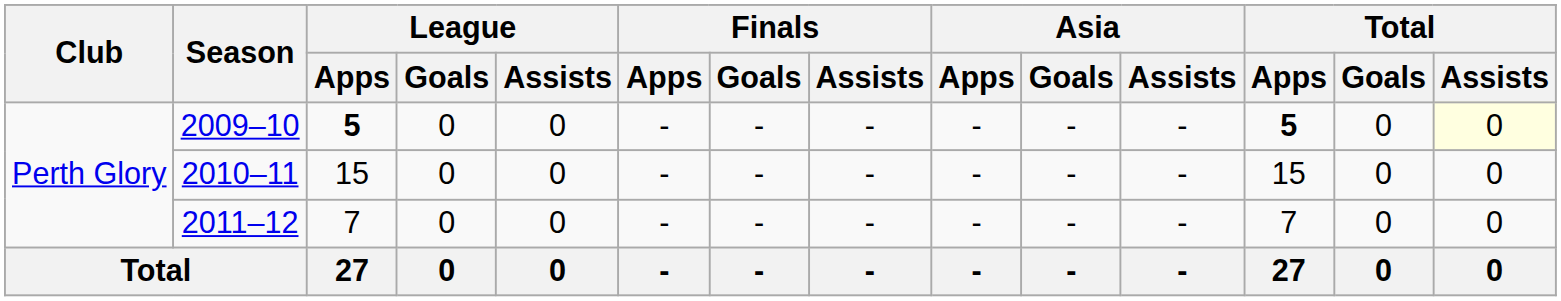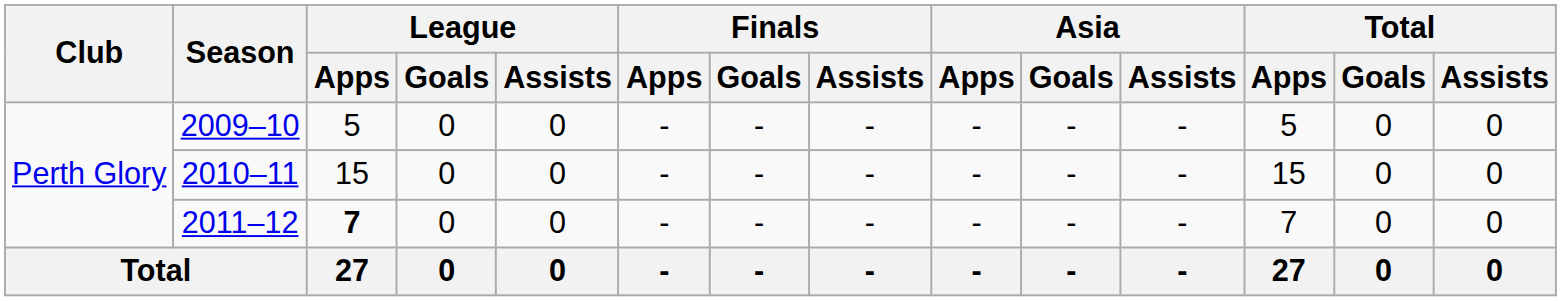(352, 125) bold -> (352, 125) normal
(1289, 125) bold -> (1289, 125) normal
(1495, 125) lightyellow background -> (1495, 125) no background
(352, 222) normal -> (352, 222) bold
